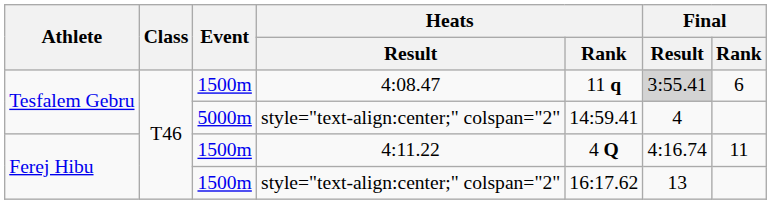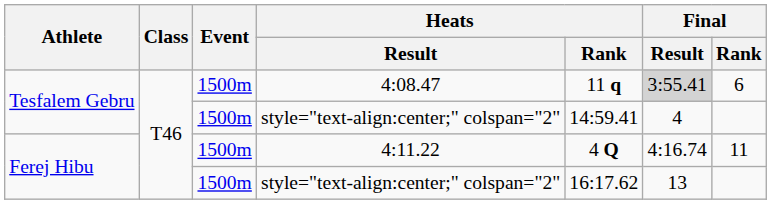(225, 117) 5000m -> (225, 117) 1500m
